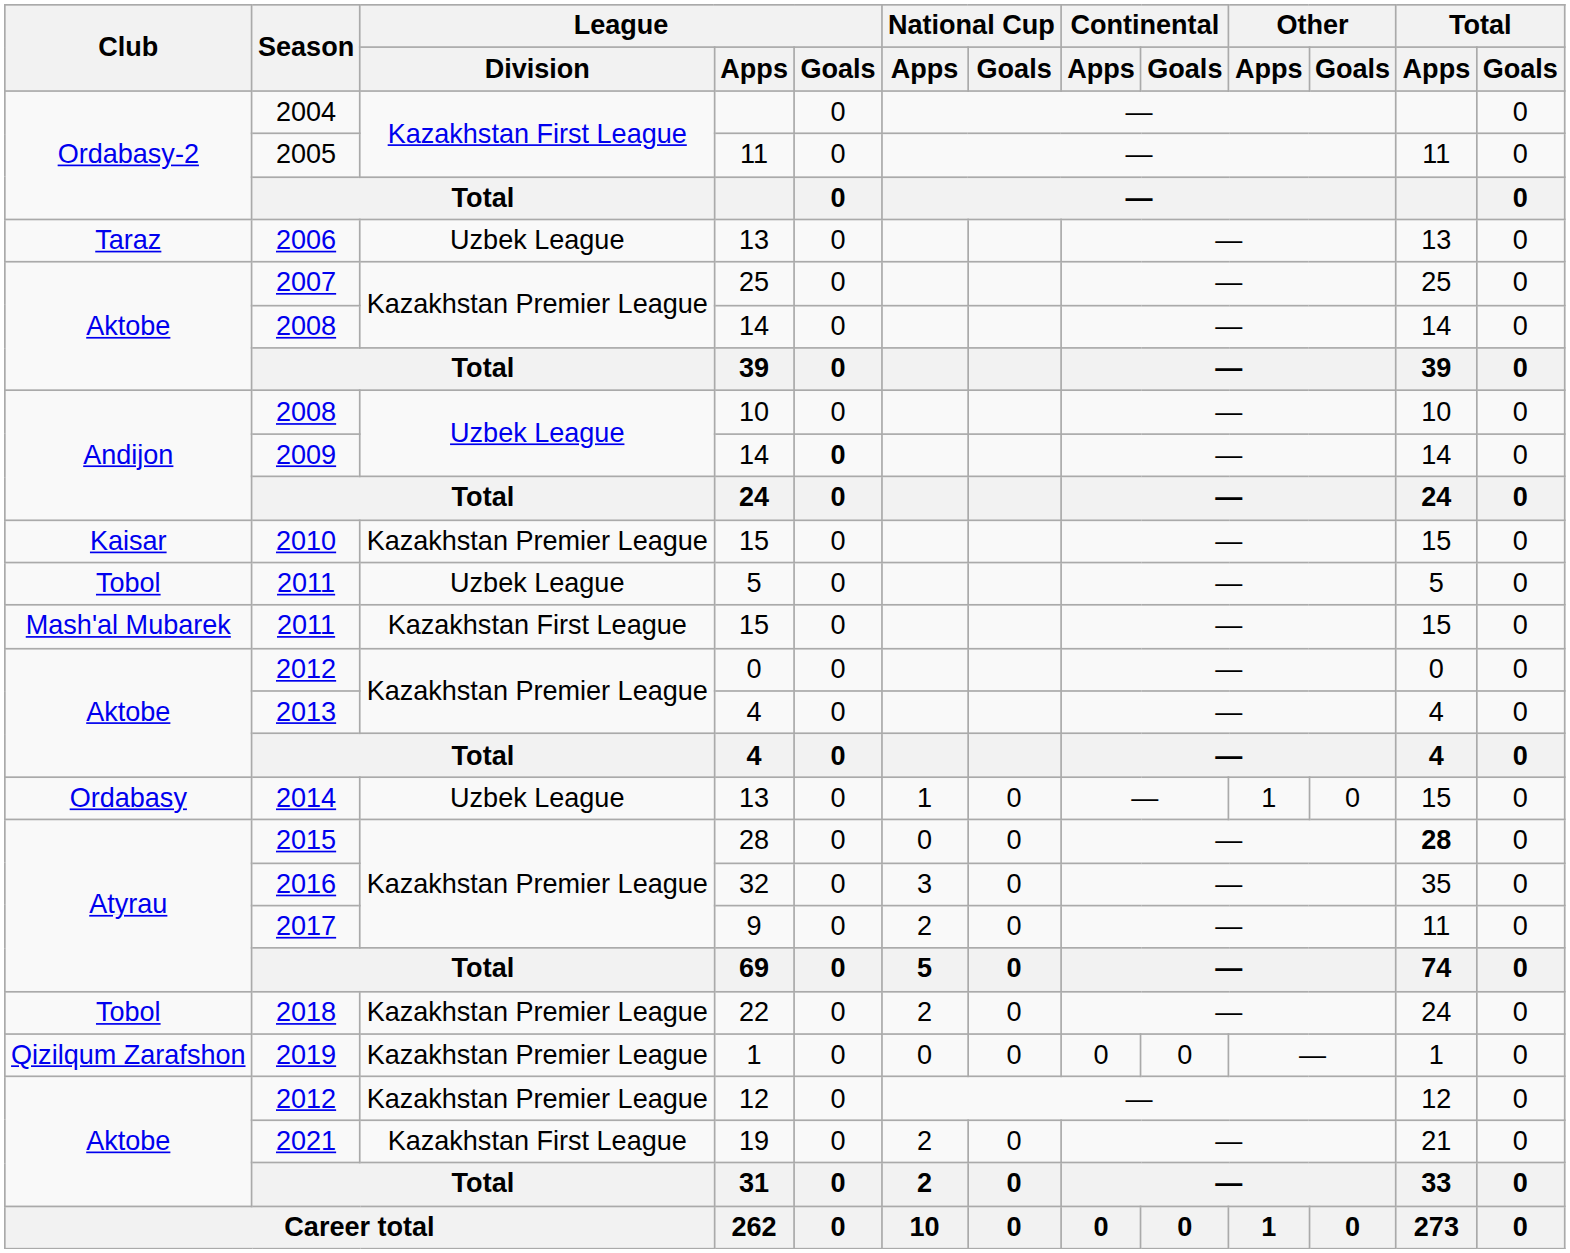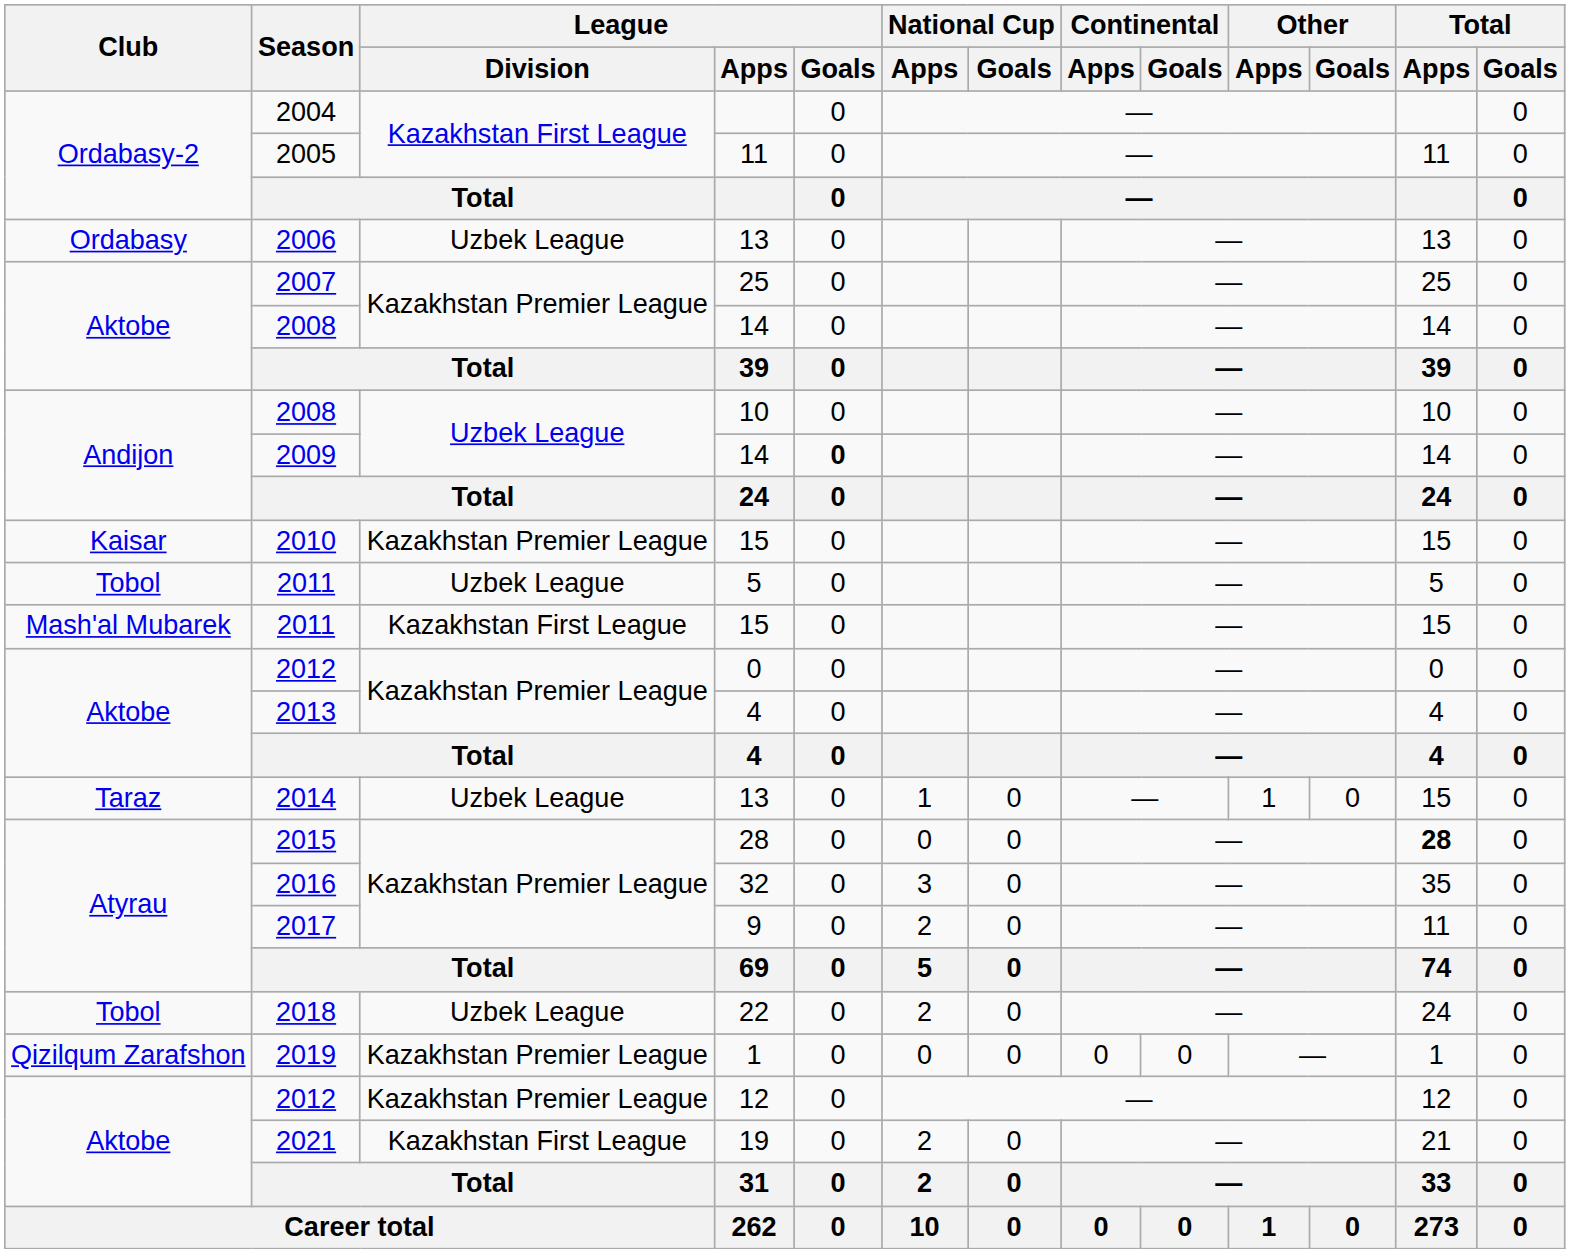(128, 240) Taraz -> (128, 240) Ordabasy
(128, 797) Ordabasy -> (128, 797) Taraz
(537, 1012) Kazakhstan Premier League -> (537, 1012) Uzbek League
